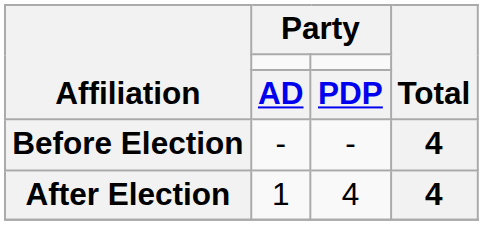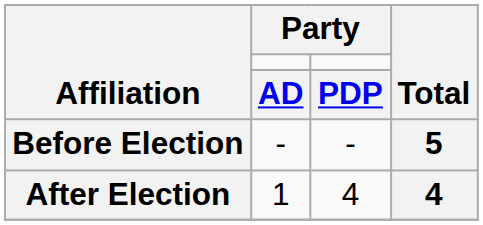(434, 144) 4 -> (434, 144) 5
